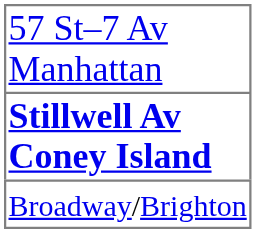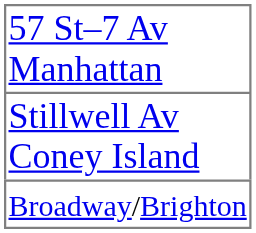(110, 136) bold -> (104, 136) normal
